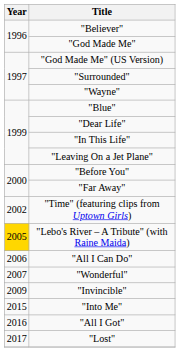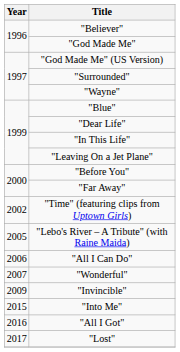(17, 237) gold background -> (17, 237) no background
